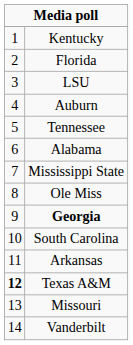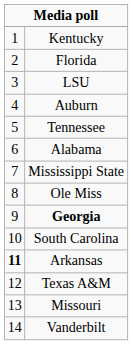(15, 261) normal -> (15, 261) bold
(15, 283) bold -> (15, 283) normal
